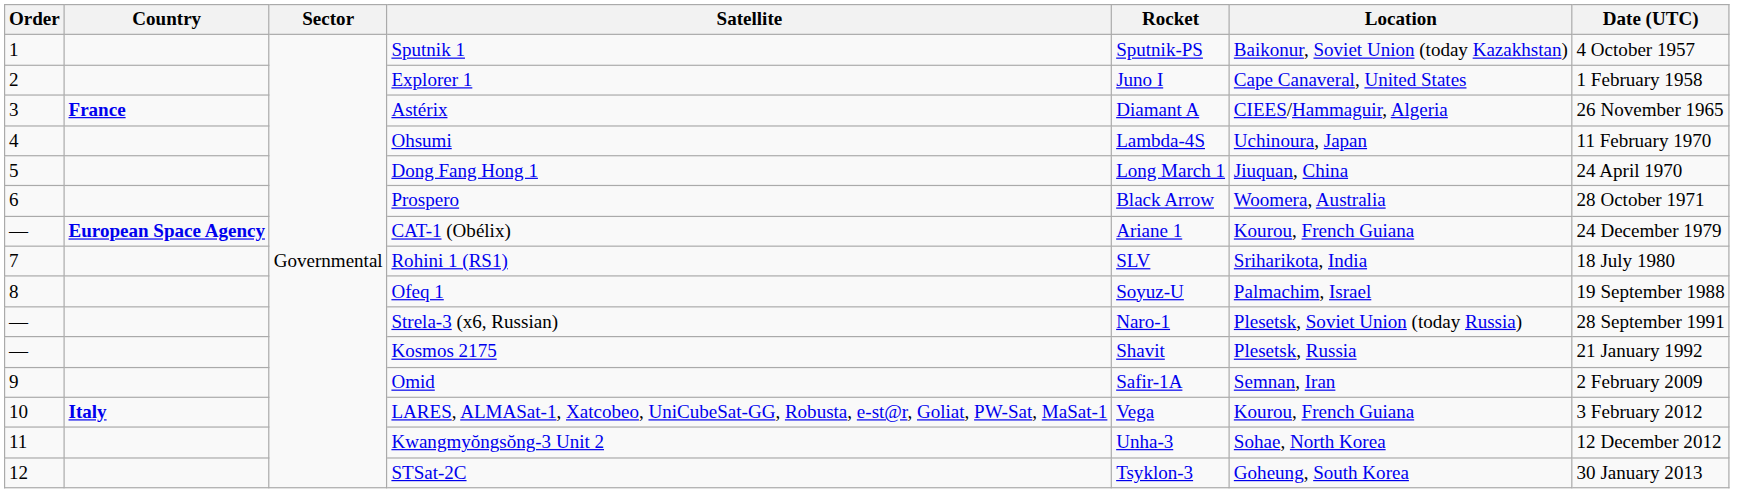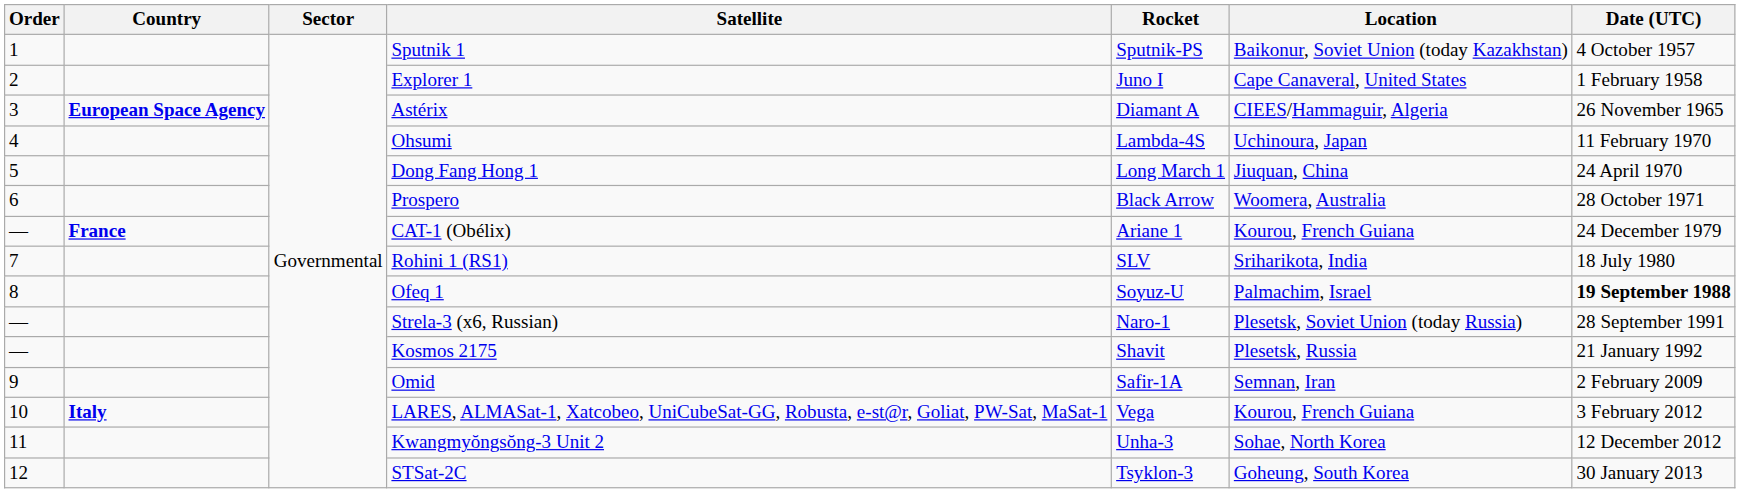(97, 110) France -> (167, 110) European Space Agency
(167, 230) European Space Agency -> (97, 230) France
(1651, 291) normal -> (1654, 291) bold
